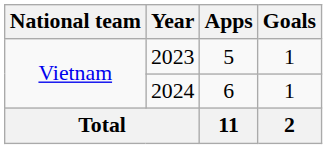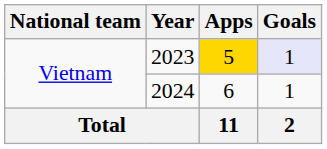(229, 56) no background -> (229, 56) gold background
(289, 56) no background -> (289, 56) lavender background
